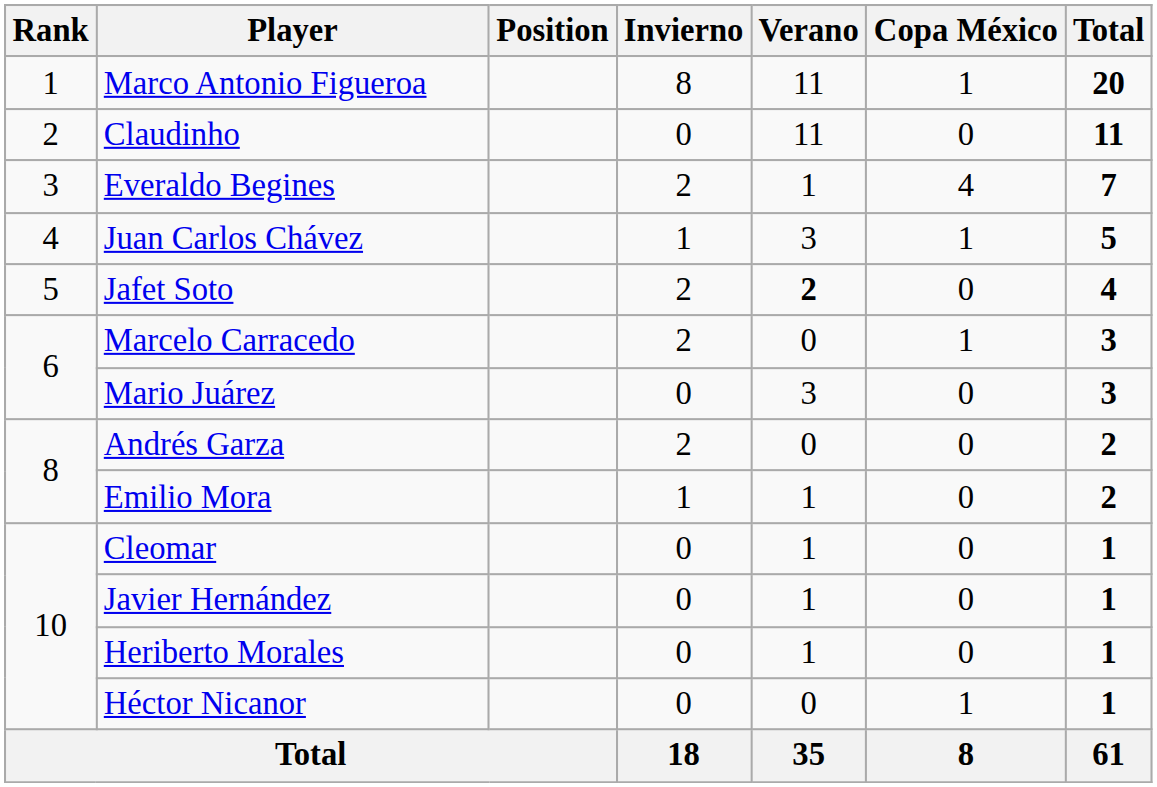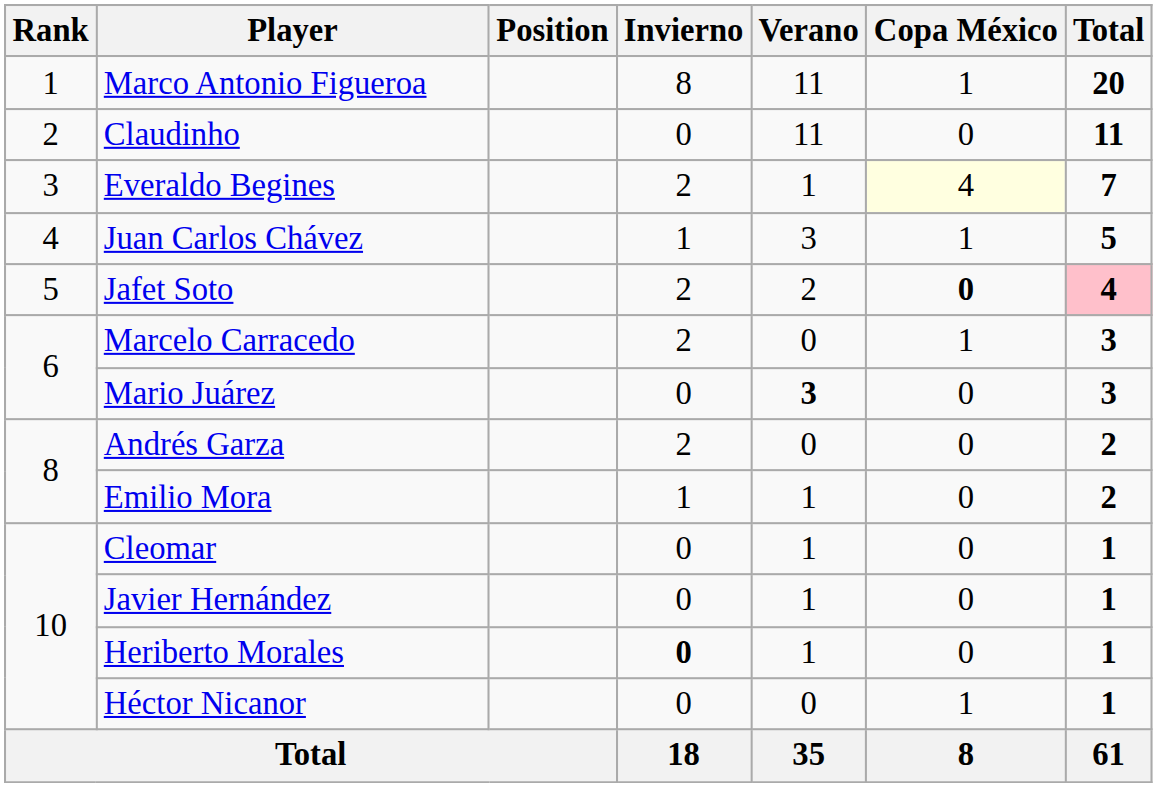(966, 185) no background -> (966, 185) lightyellow background
(809, 289) bold -> (809, 289) normal
(966, 289) normal -> (966, 289) bold
(1109, 289) no background -> (1109, 289) pink background
(809, 392) normal -> (809, 392) bold
(684, 651) normal -> (684, 651) bold
